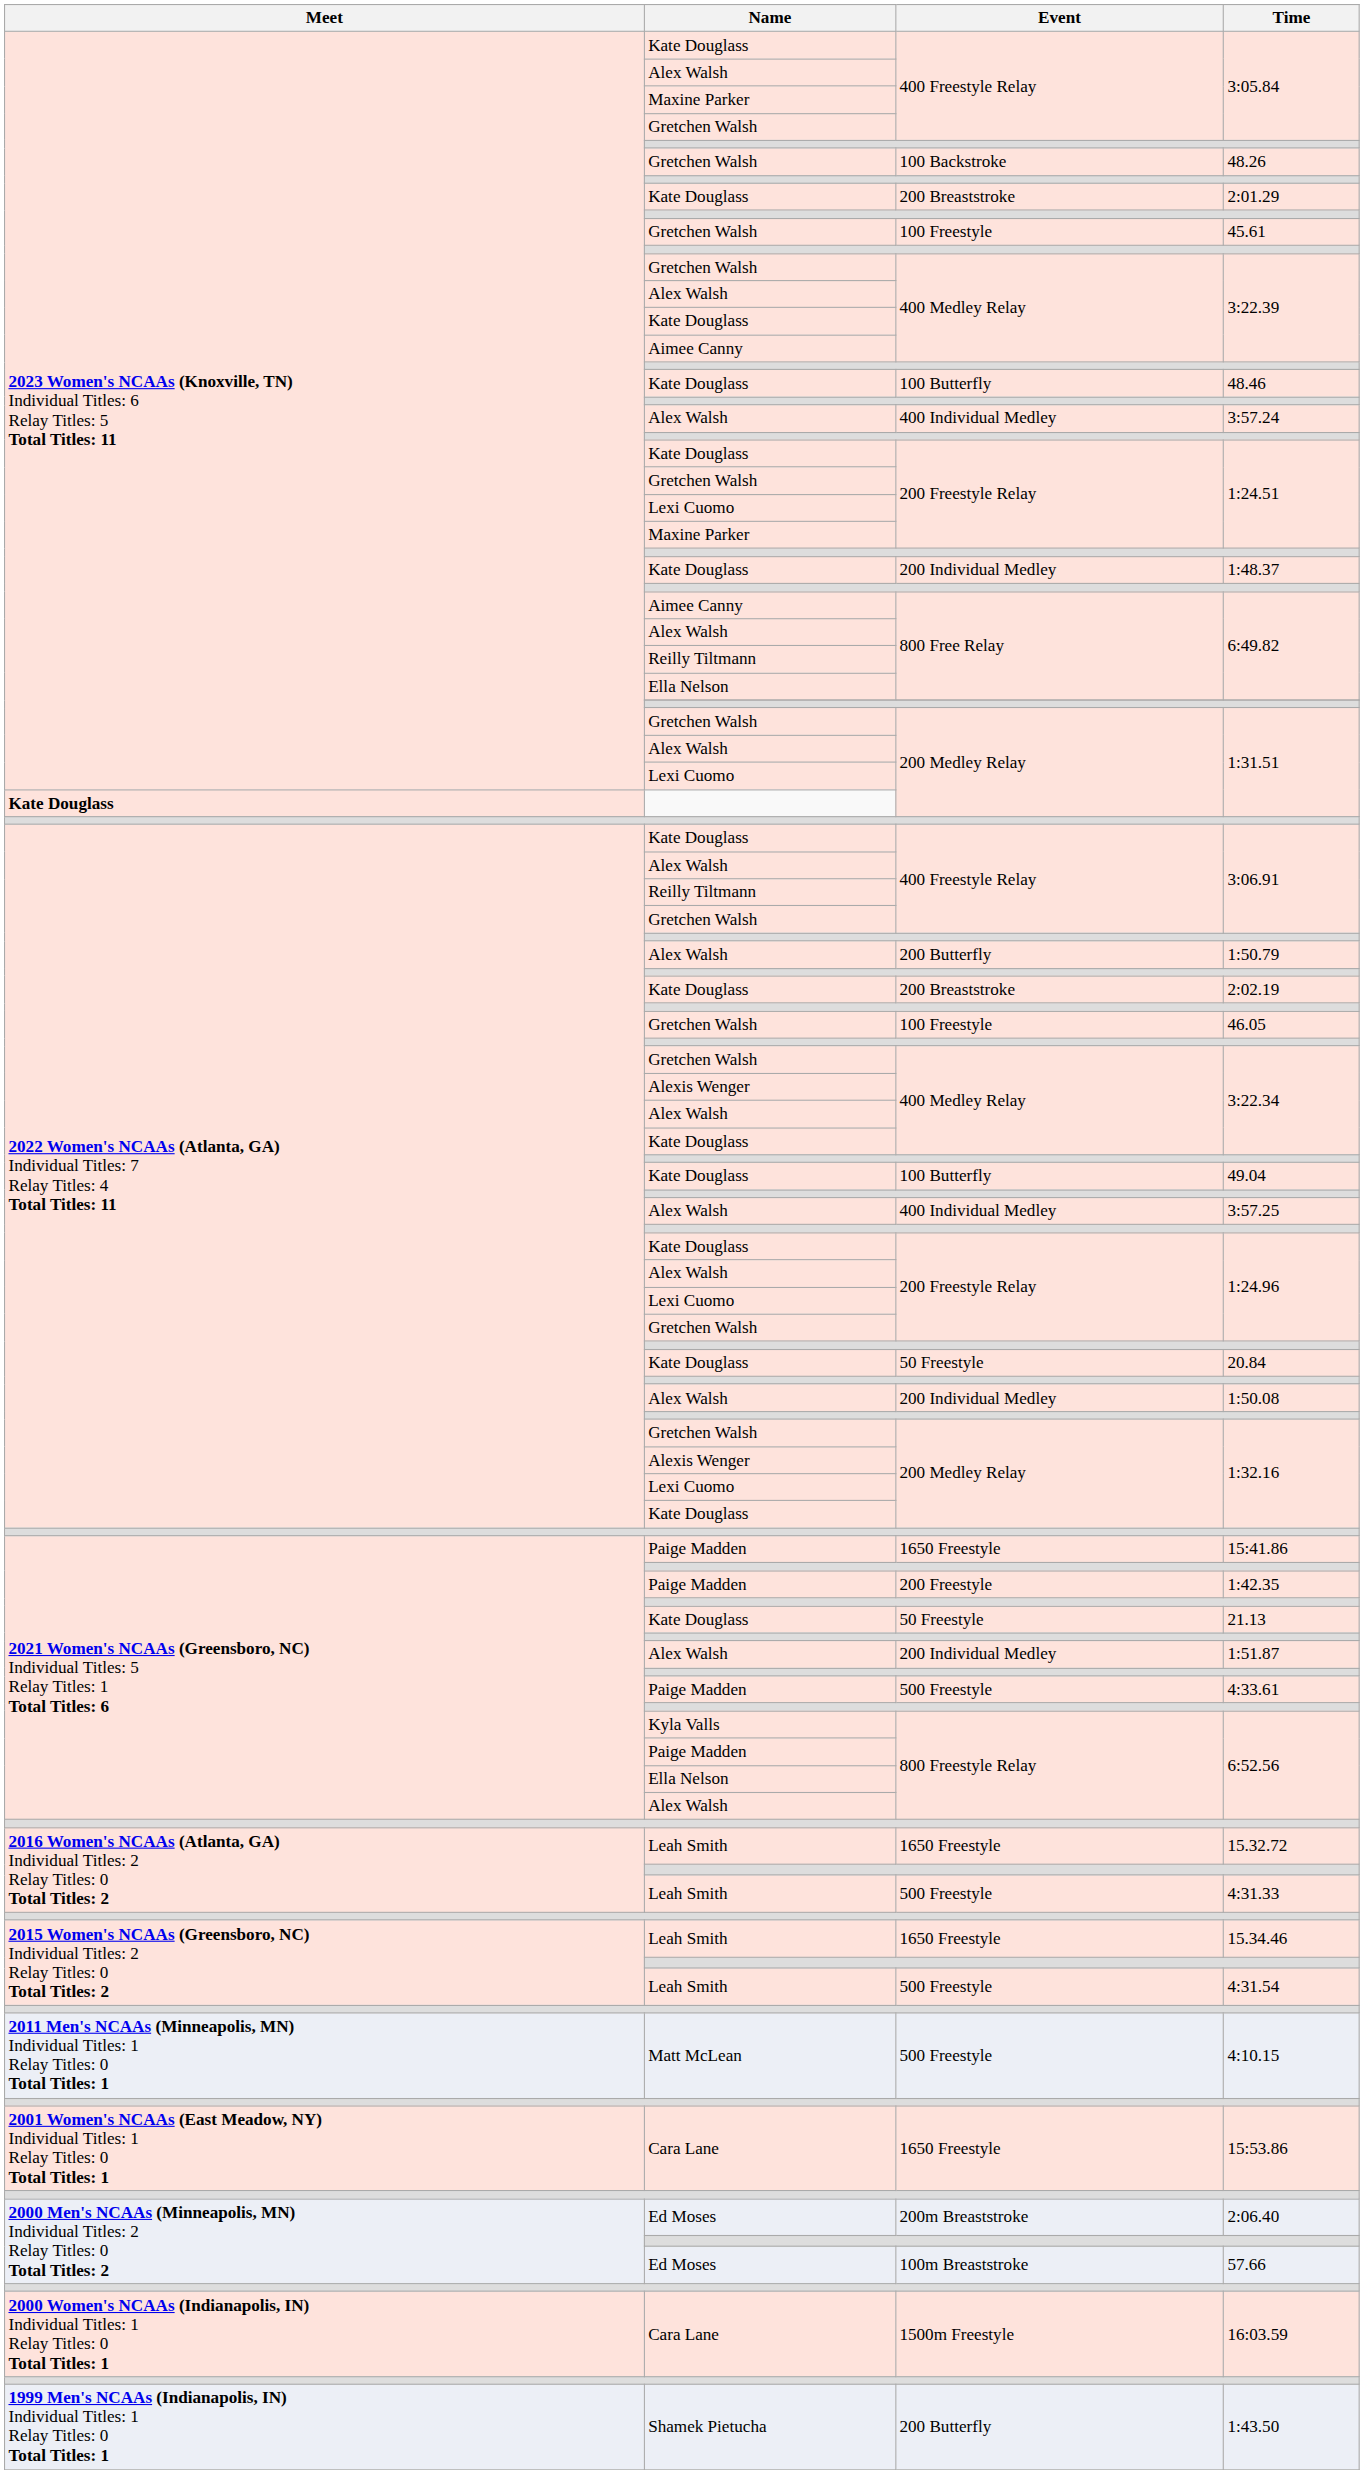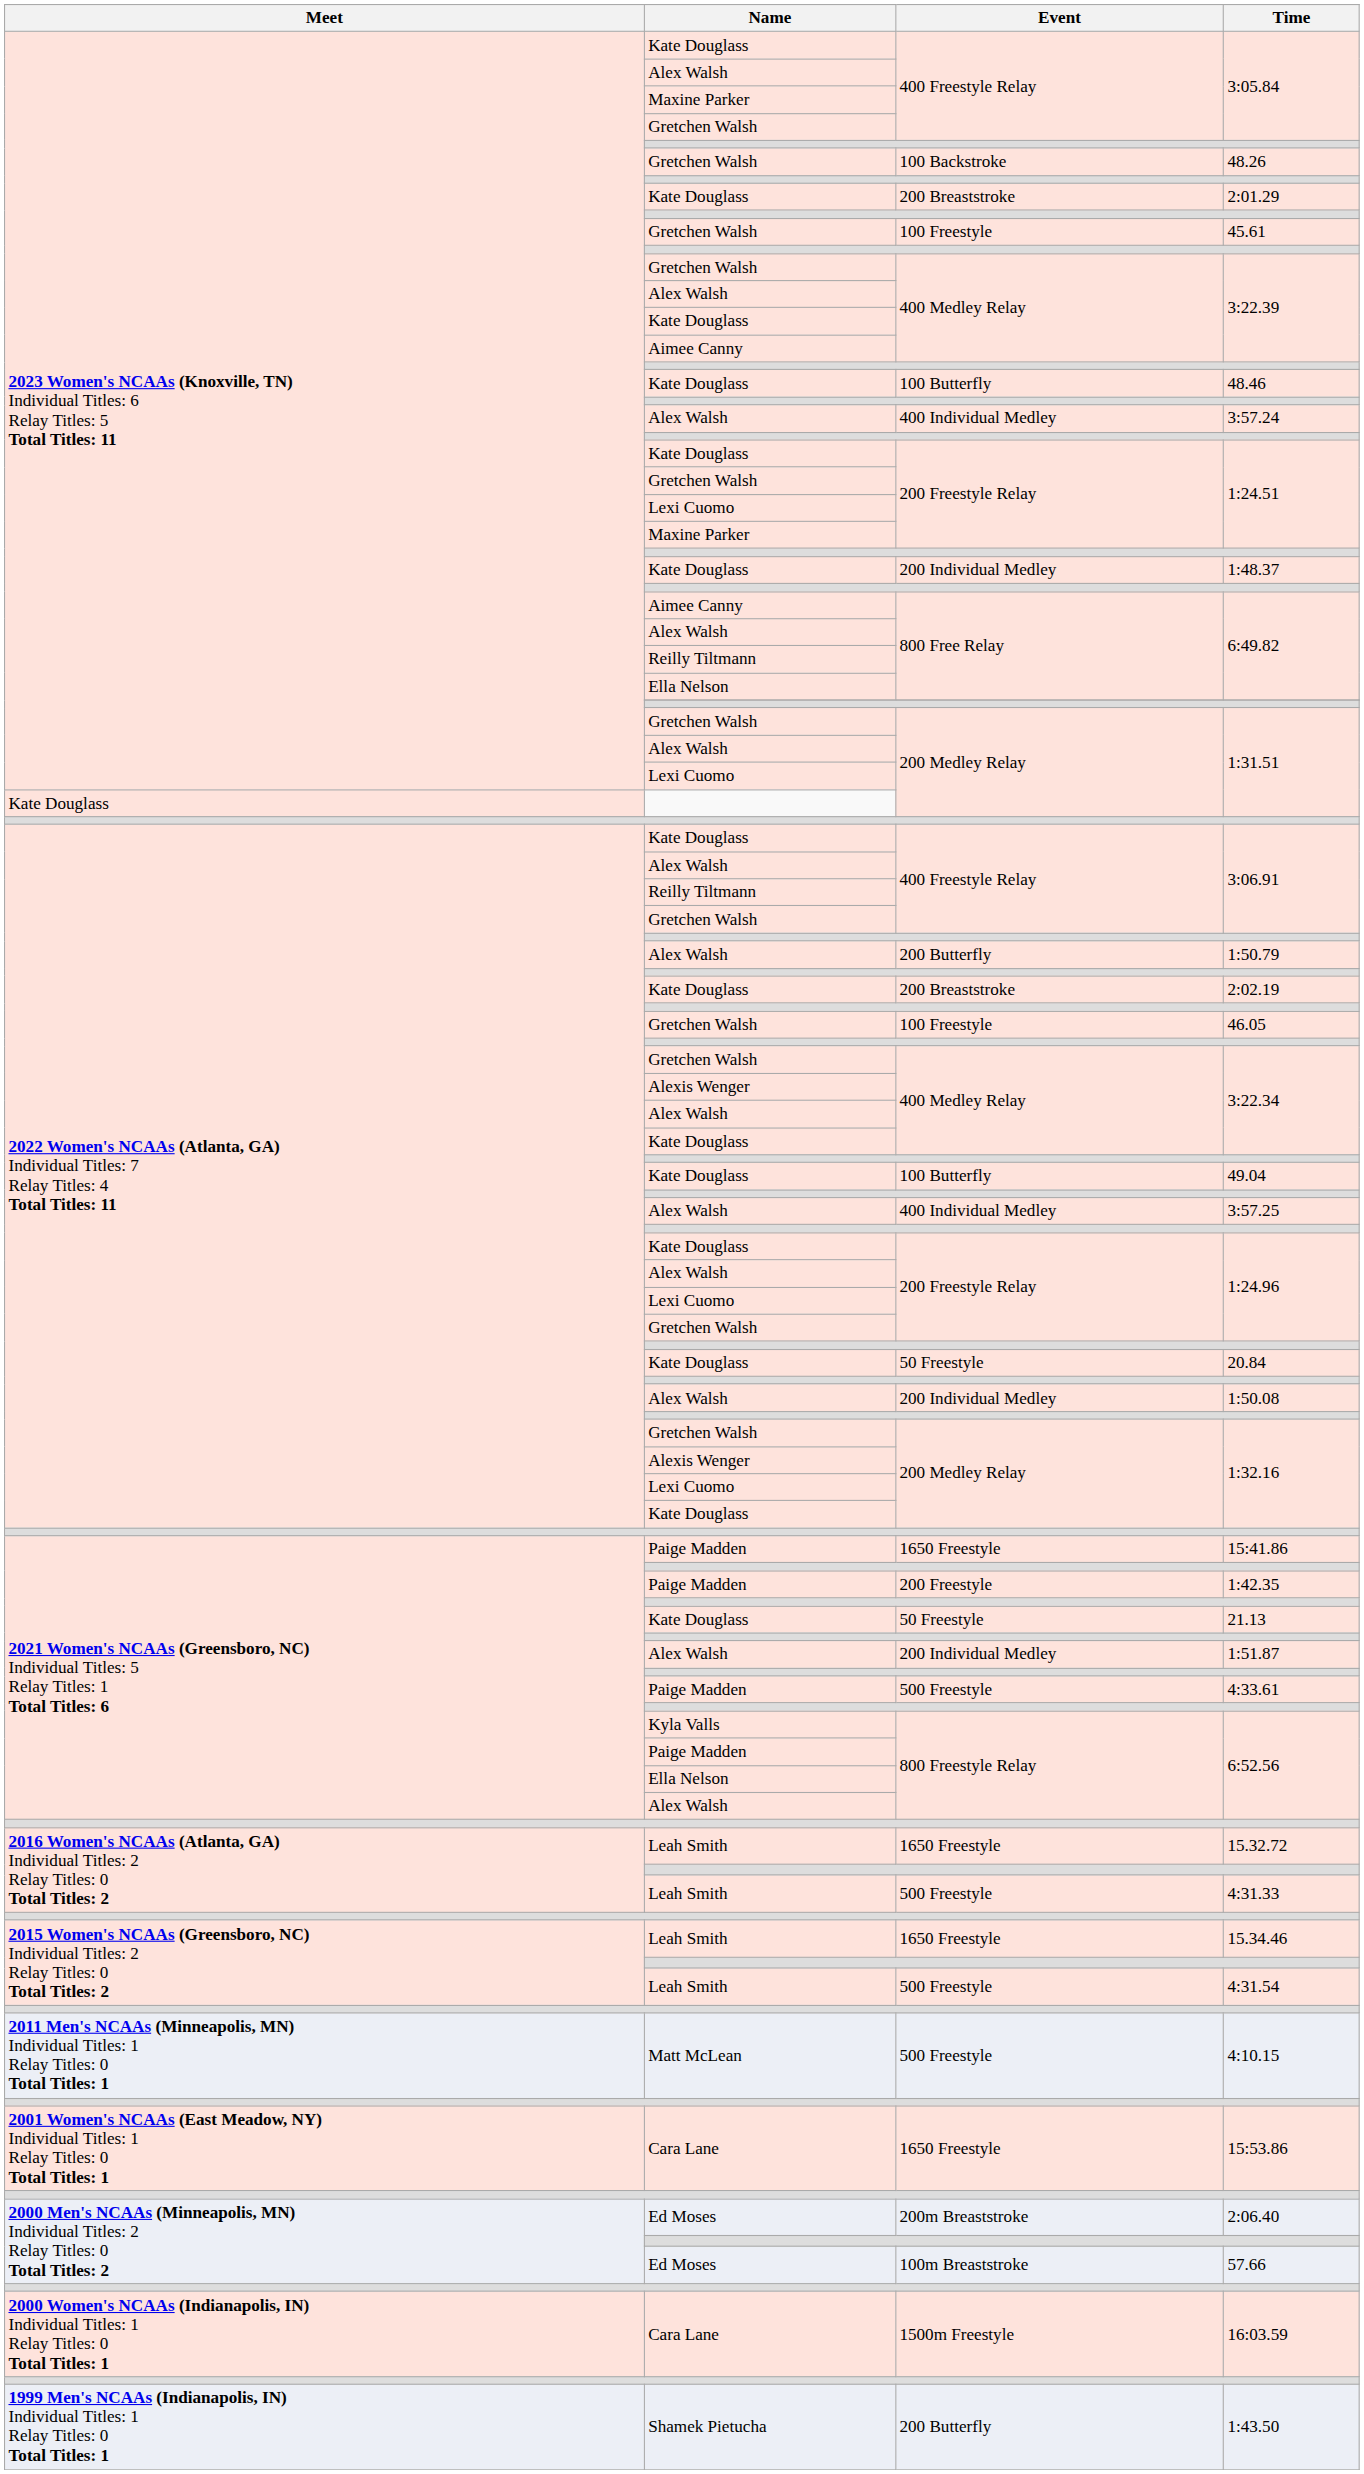(61, 802) bold -> (59, 802) normal
